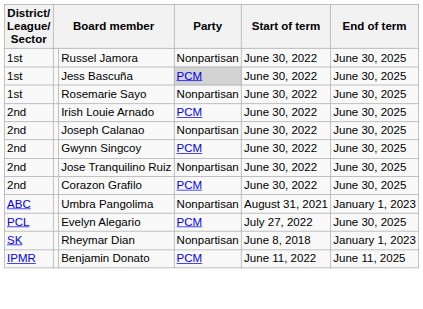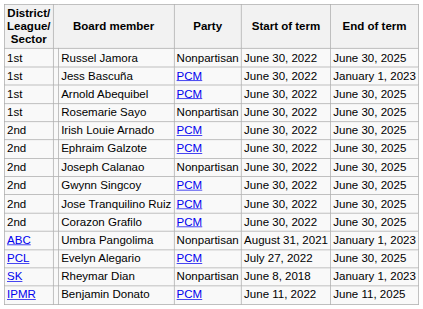(189, 76) lightgrey background -> (189, 76) no background
(370, 76) June 30, 2025 -> (375, 76) January 1, 2023
+ row: (105, 94)
+ row: (104, 149)
(208, 167) Nonpartisan -> (189, 203) PCM
